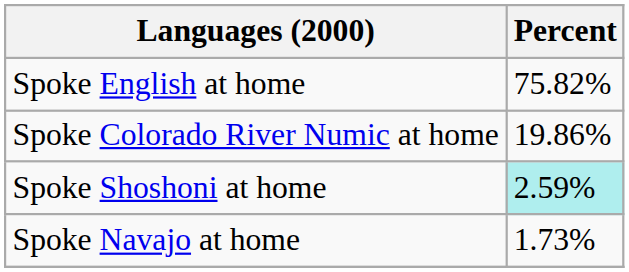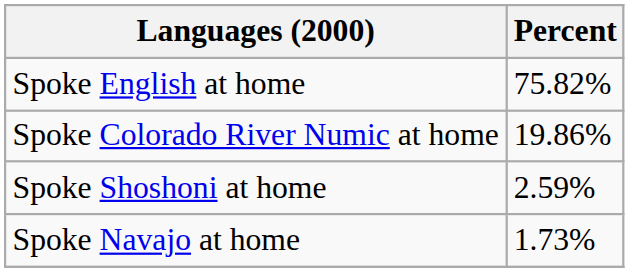(555, 187) paleturquoise background -> (555, 187) no background
